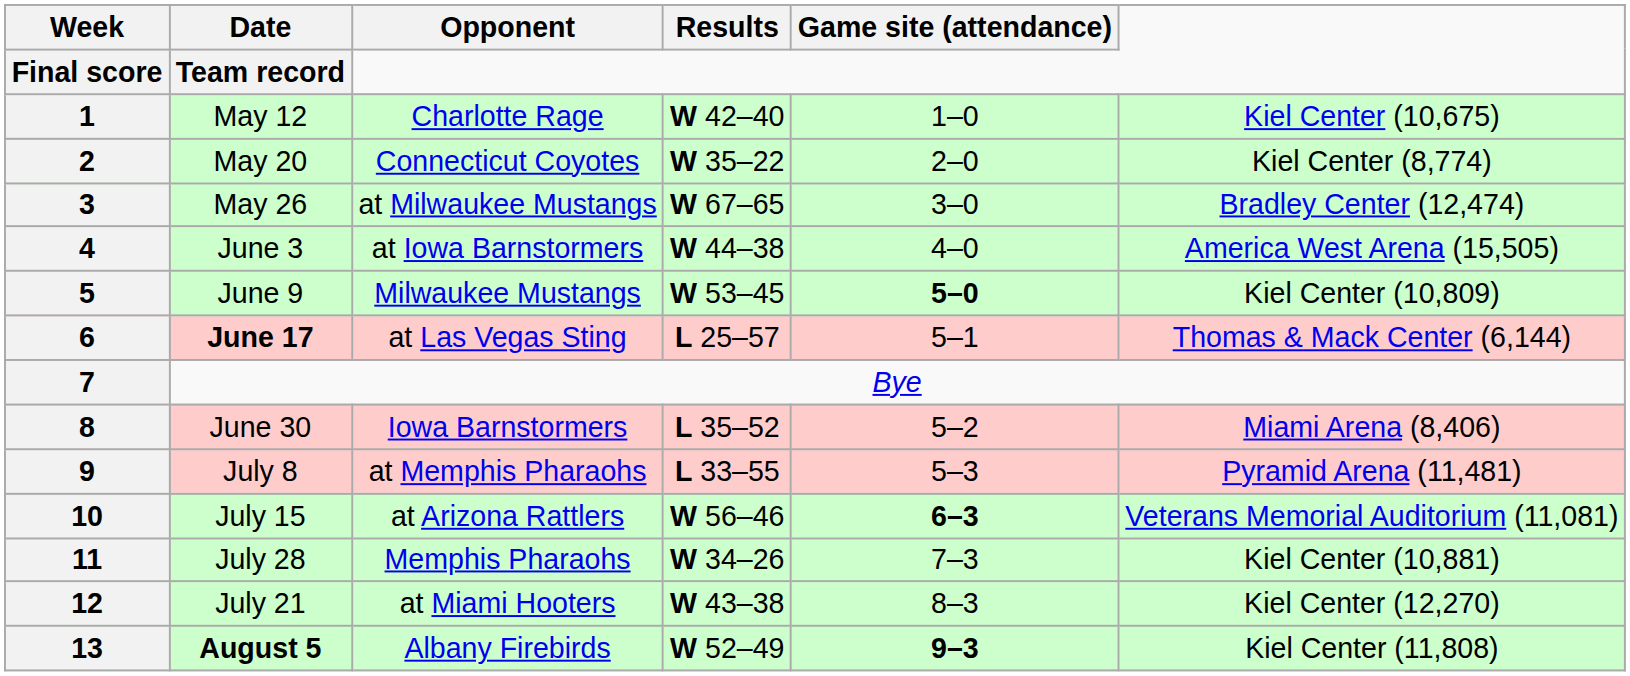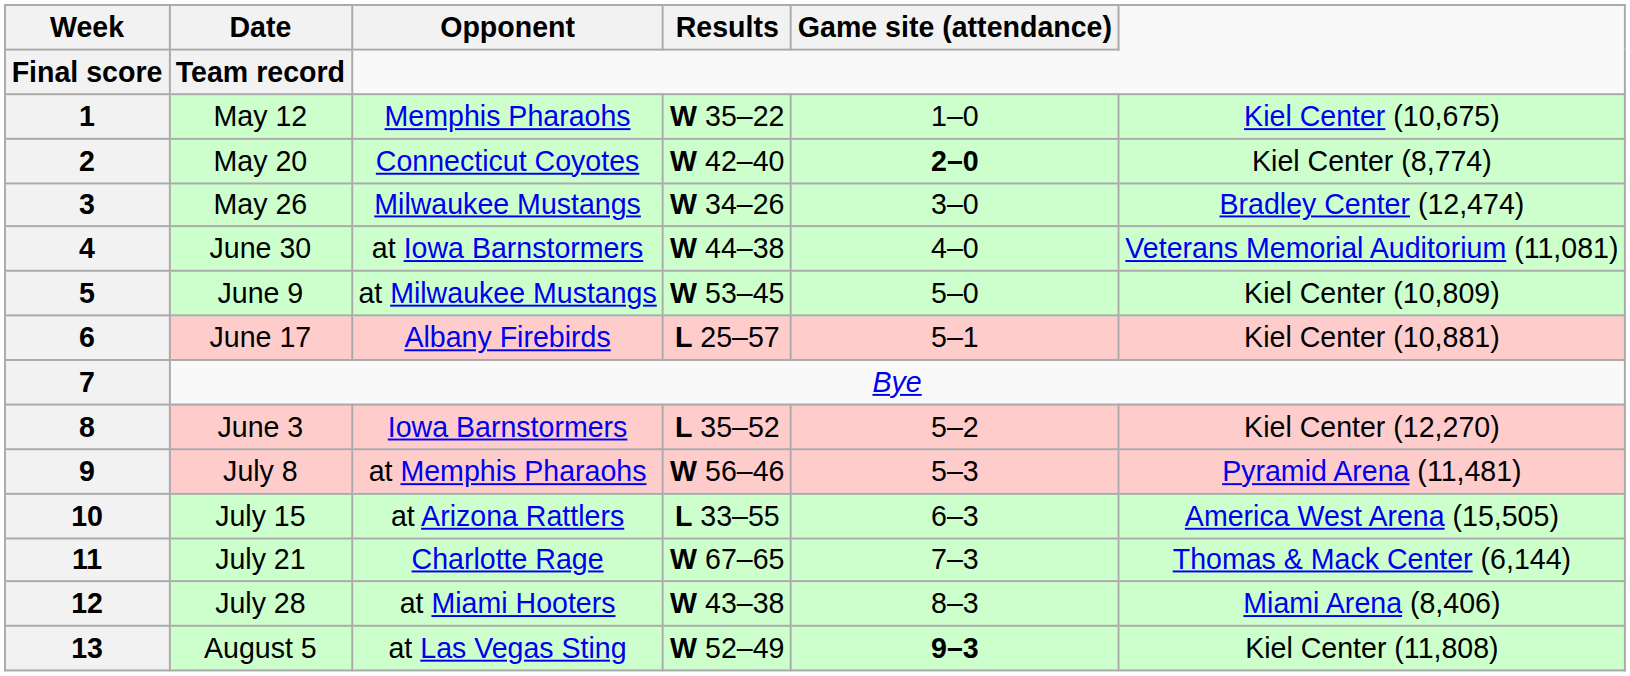(508, 116) Charlotte Rage -> (508, 116) Memphis Pharaohs
(727, 116) W 42–40 -> (727, 116) W 35–22
(727, 160) W 35–22 -> (727, 160) W 42–40
(955, 160) normal -> (955, 160) bold
(508, 204) at Milwaukee Mustangs -> (508, 204) Milwaukee Mustangs
(727, 204) W 67–65 -> (727, 204) W 34–26
(260, 249) June 3 -> (260, 249) June 30
(1372, 249) America West Arena (15,505) -> (1372, 249) Veterans Memorial Auditorium (11,081)
(508, 293) Milwaukee Mustangs -> (508, 293) at Milwaukee Mustangs
(955, 293) bold -> (955, 293) normal
(260, 338) bold -> (260, 338) normal
(508, 338) at Las Vegas Sting -> (508, 338) Albany Firebirds
(1372, 338) Thomas & Mack Center (6,144) -> (1372, 338) Kiel Center (10,881)
(260, 426) June 30 -> (260, 426) June 3
(1372, 426) Miami Arena (8,406) -> (1372, 426) Kiel Center (12,270)
(727, 471) L 33–55 -> (727, 471) W 56–46
(727, 515) W 56–46 -> (727, 515) L 33–55
(955, 515) bold -> (955, 515) normal
(1372, 515) Veterans Memorial Auditorium (11,081) -> (1372, 515) America West Arena (15,505)
(260, 559) July 28 -> (260, 559) July 21
(508, 559) Memphis Pharaohs -> (508, 559) Charlotte Rage
(727, 559) W 34–26 -> (727, 559) W 67–65
(1372, 559) Kiel Center (10,881) -> (1372, 559) Thomas & Mack Center (6,144)
(260, 604) July 21 -> (260, 604) July 28
(1372, 604) Kiel Center (12,270) -> (1372, 604) Miami Arena (8,406)
(260, 648) bold -> (260, 648) normal
(508, 648) Albany Firebirds -> (508, 648) at Las Vegas Sting
